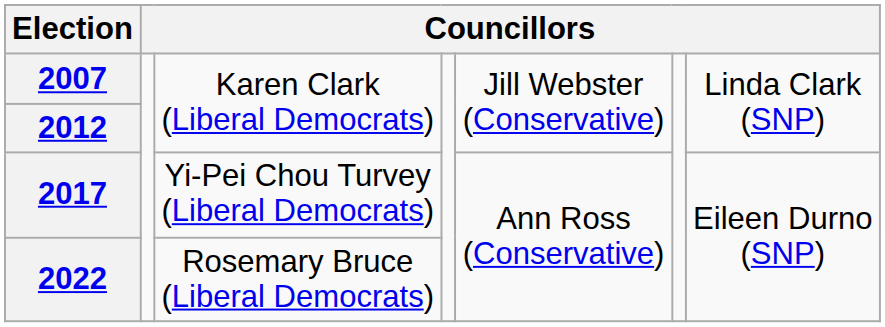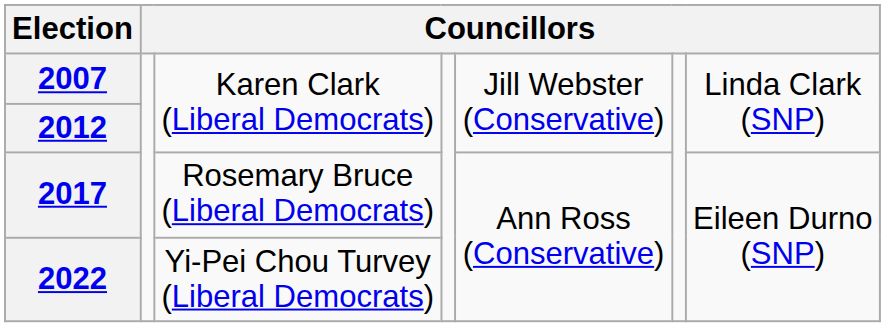(298, 194) Yi-Pei Chou Turvey (Liberal Democrats) -> (298, 194) Rosemary Bruce (Liberal Democrats)
(298, 278) Rosemary Bruce (Liberal Democrats) -> (298, 278) Yi-Pei Chou Turvey (Liberal Democrats)
